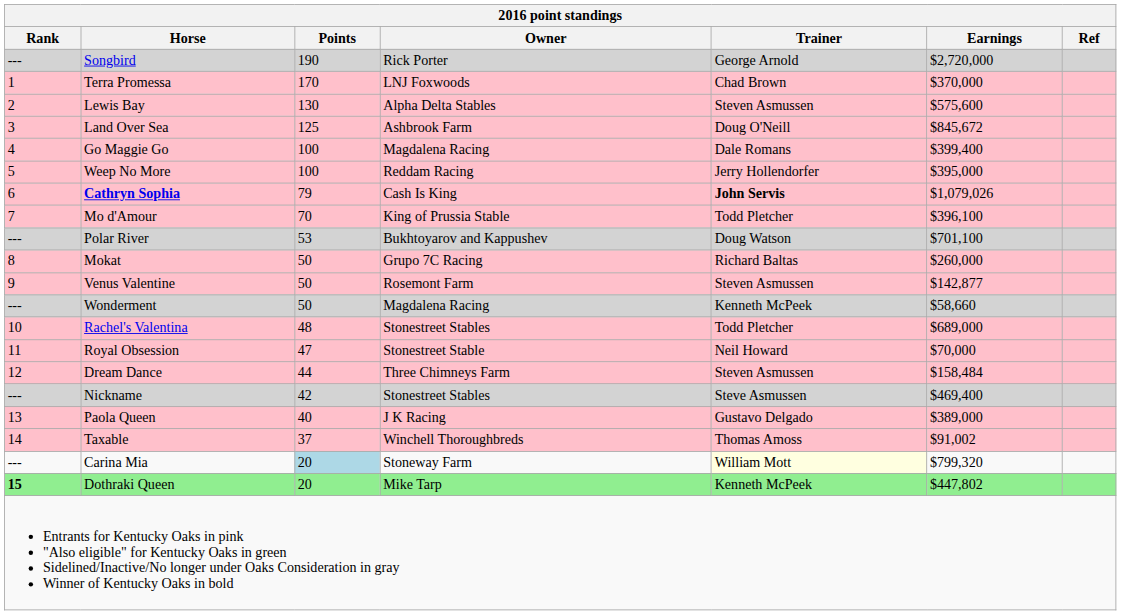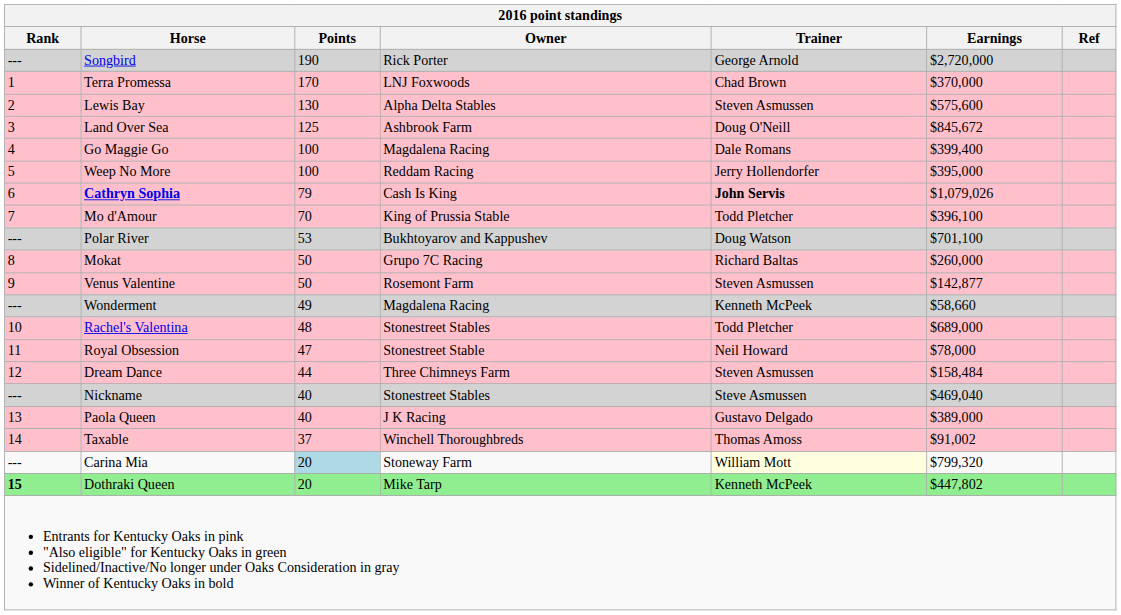(305, 305) 50 -> (305, 305) 49
(953, 350) $70,000 -> (953, 350) $78,000
(305, 395) 42 -> (305, 395) 40
(956, 395) $469,400 -> (956, 395) $469,040
